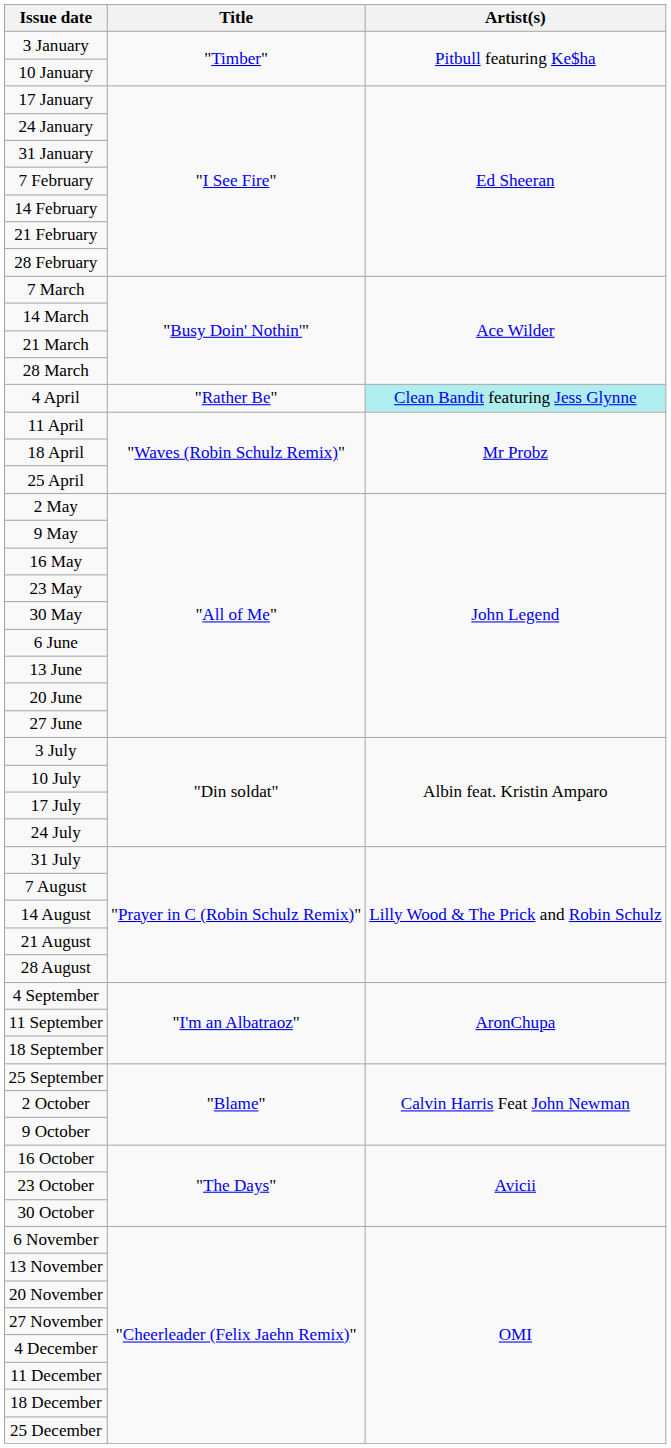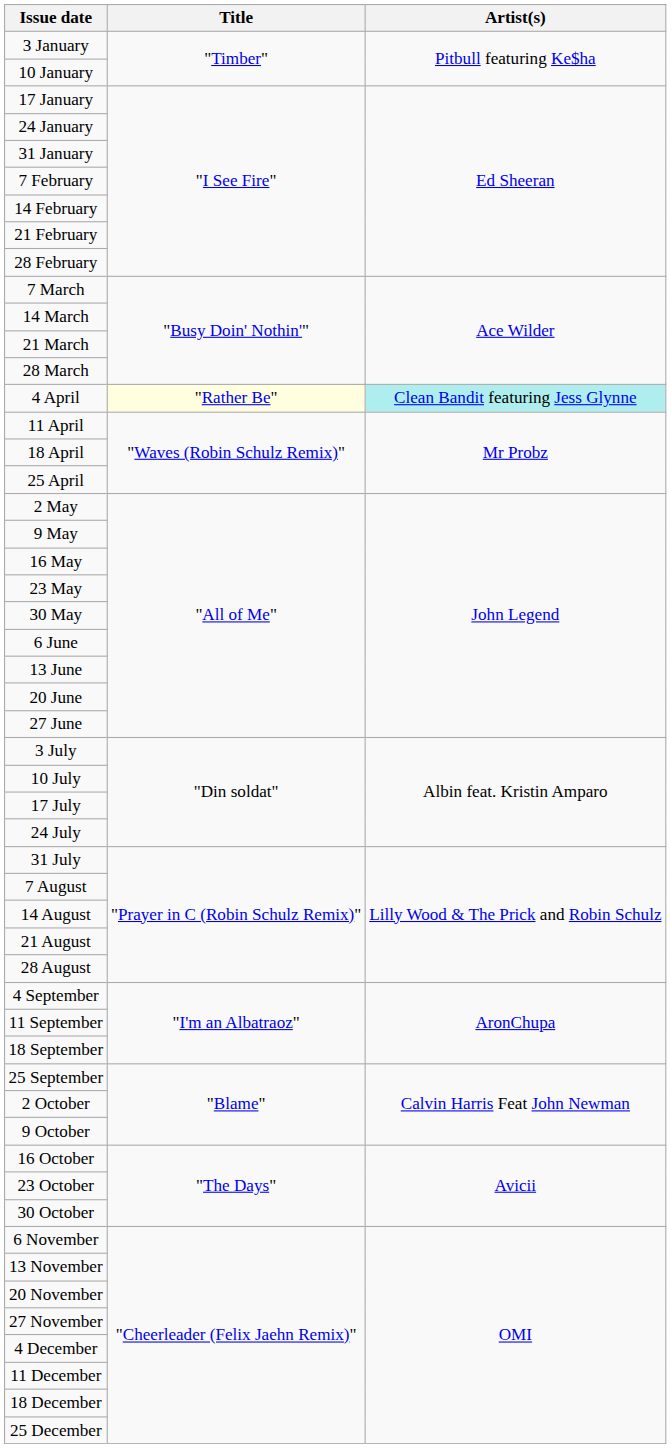(236, 398) no background -> (236, 398) lightyellow background
